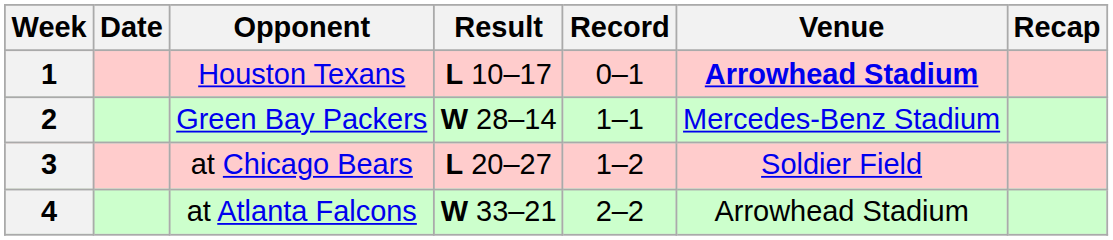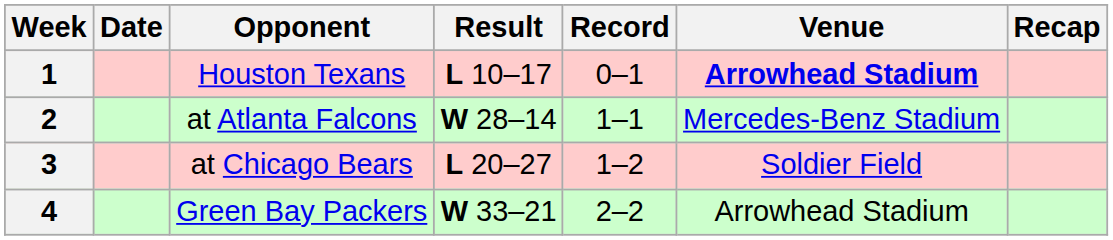(302, 119) Green Bay Packers -> (302, 119) at Atlanta Falcons
(302, 211) at Atlanta Falcons -> (302, 211) Green Bay Packers
